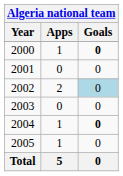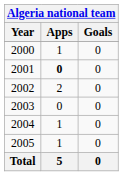(98, 50) bold -> (98, 50) normal
(59, 69) normal -> (59, 69) bold
(98, 87) lightblue background -> (98, 87) no background
(98, 124) bold -> (98, 124) normal
